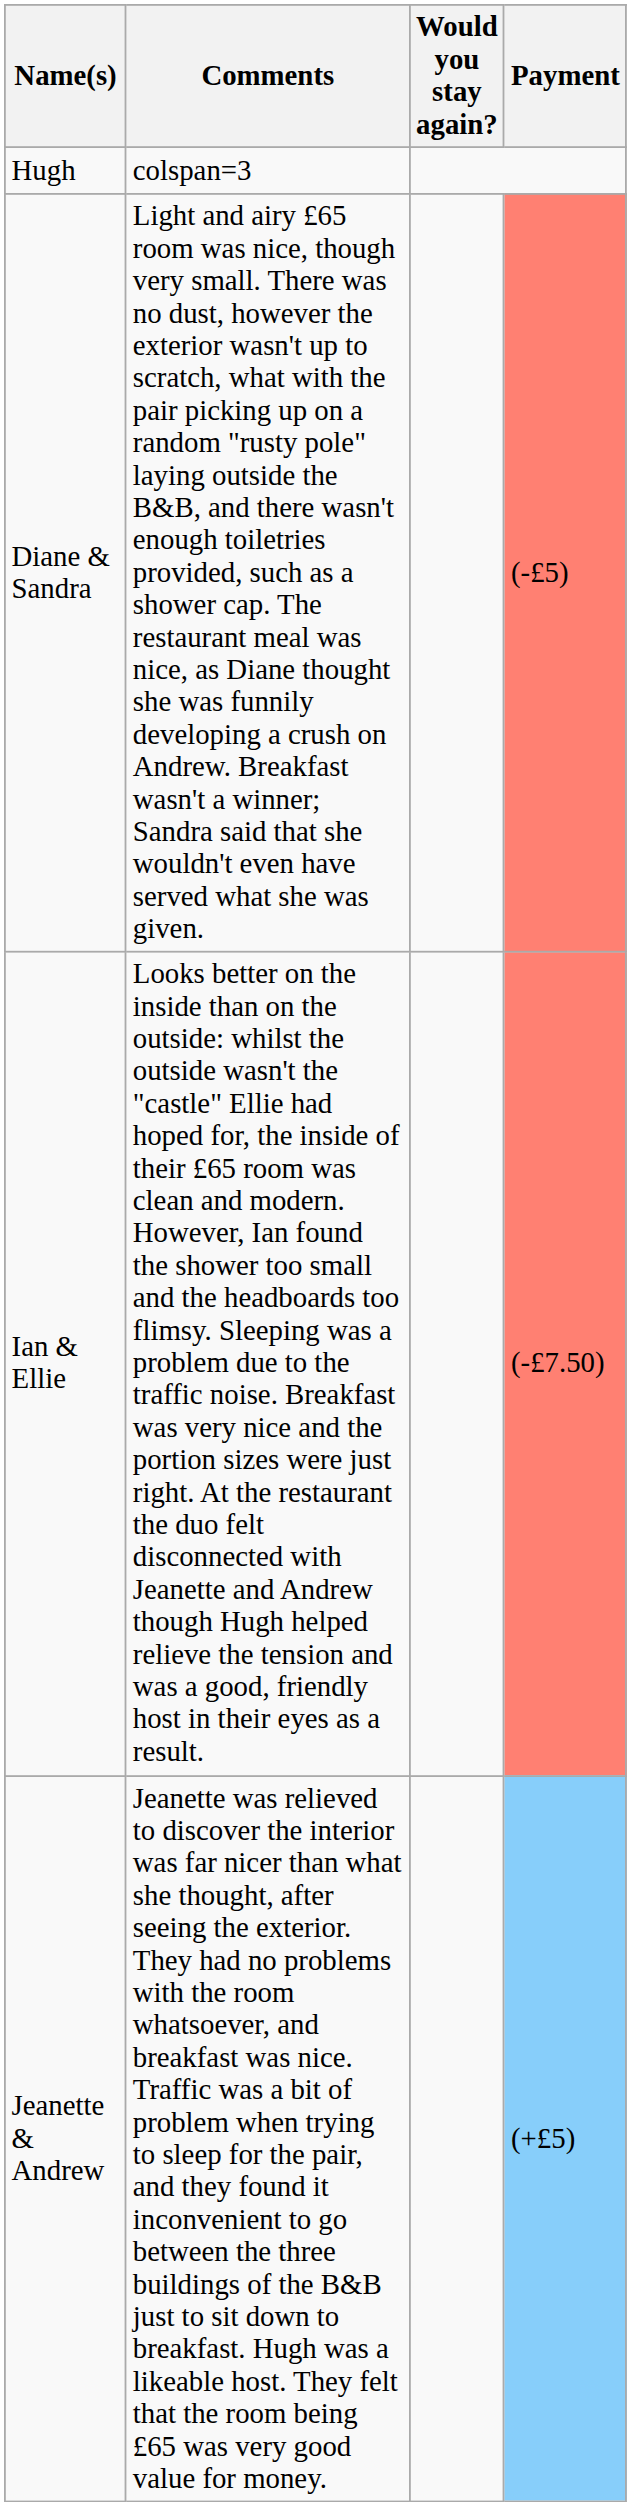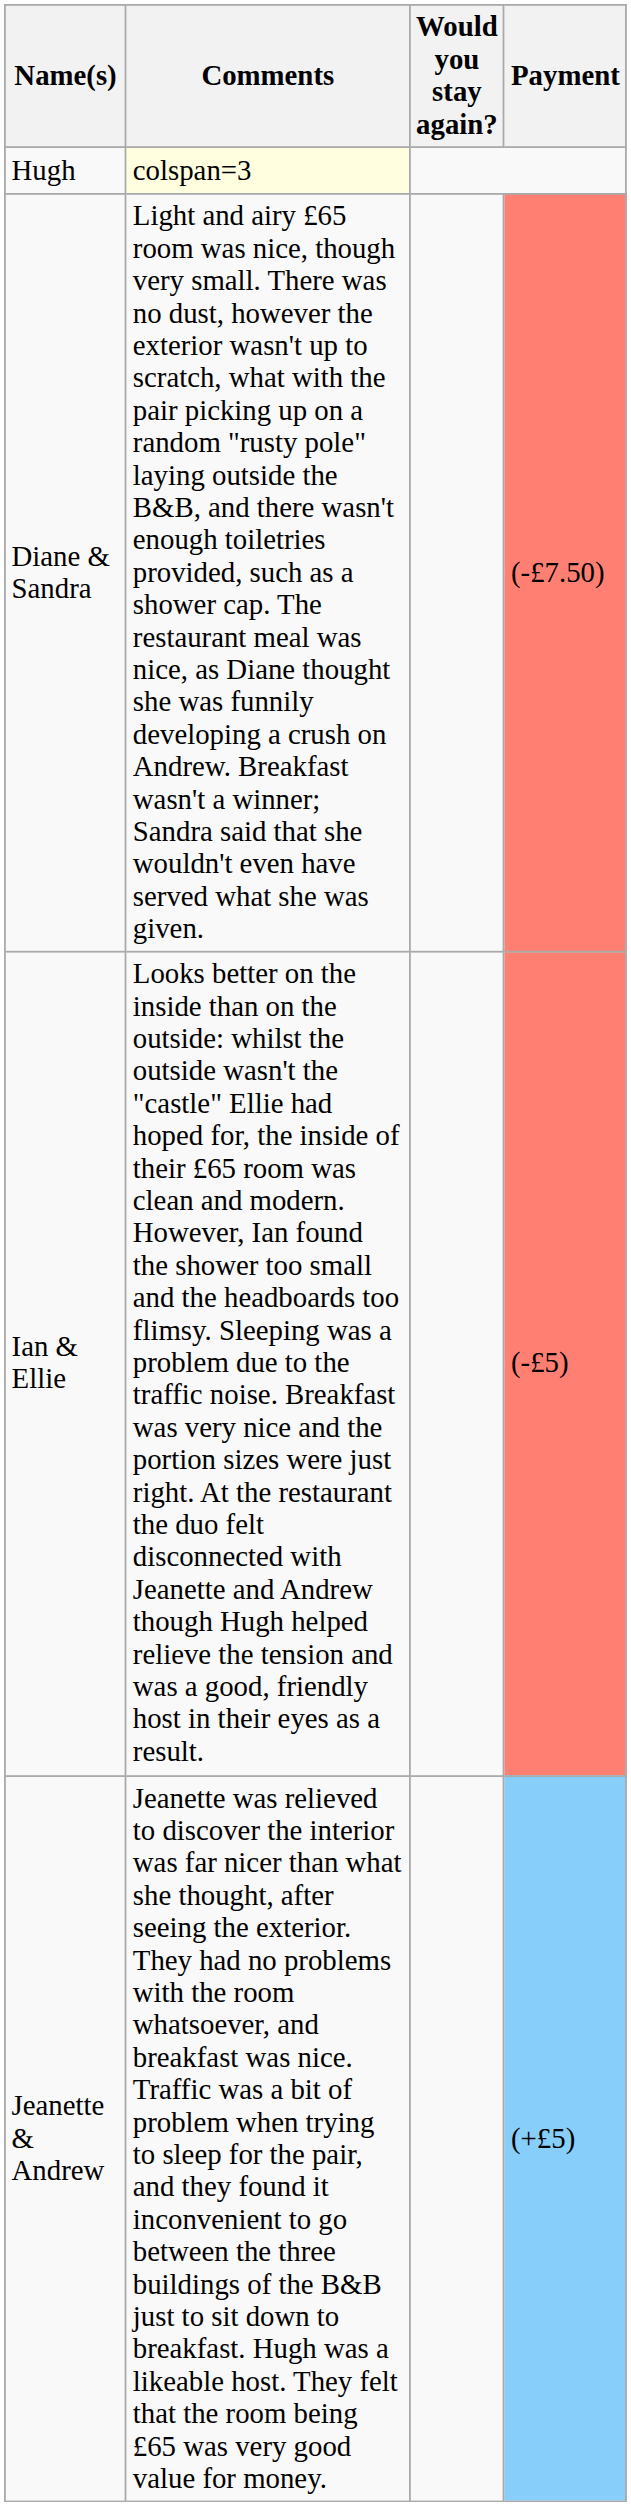(192, 170) no background -> (192, 170) lightyellow background
(540, 572) (-£5) -> (558, 572) (-£7.50)
(558, 1363) (-£7.50) -> (540, 1363) (-£5)
